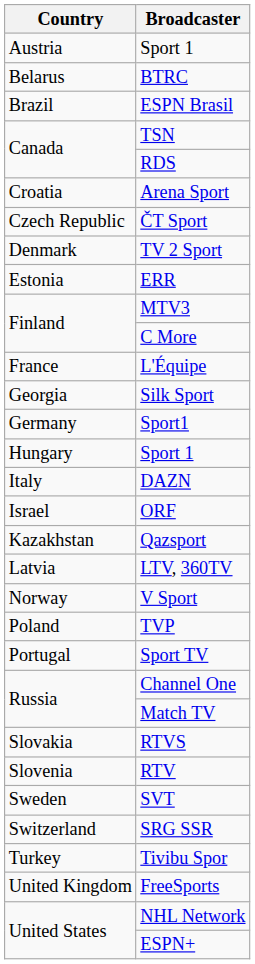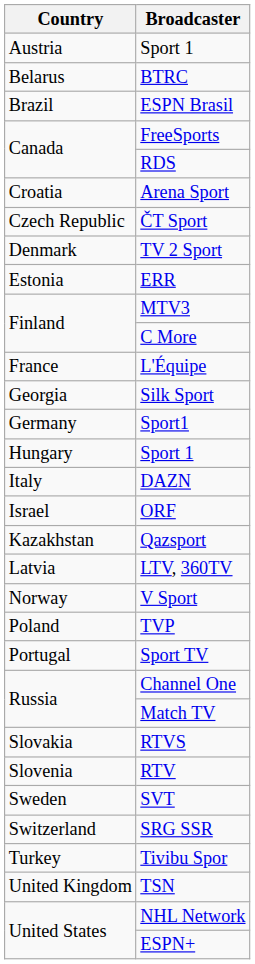(158, 134) TSN -> (180, 134) FreeSports
(180, 886) FreeSports -> (158, 886) TSN
